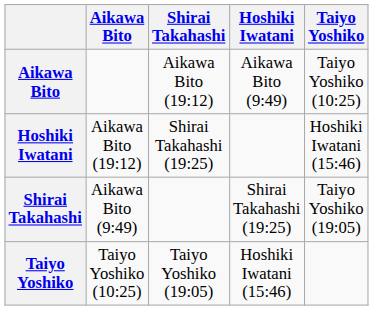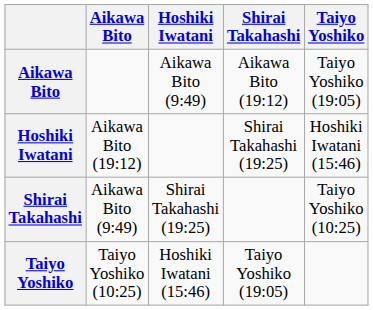columns swapped: (267, 27) <-> (189, 27)
(336, 81) Taiyo Yoshiko (10:25) -> (336, 81) Taiyo Yoshiko (19:05)
(336, 209) Taiyo Yoshiko (19:05) -> (336, 209) Taiyo Yoshiko (10:25)
